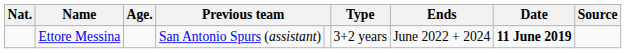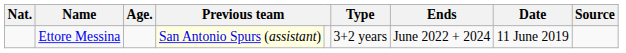(240, 36) no background -> (240, 36) lightyellow background
(534, 36) bold -> (533, 36) normal
